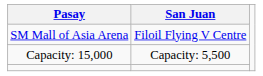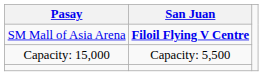(190, 34) normal -> (190, 34) bold
